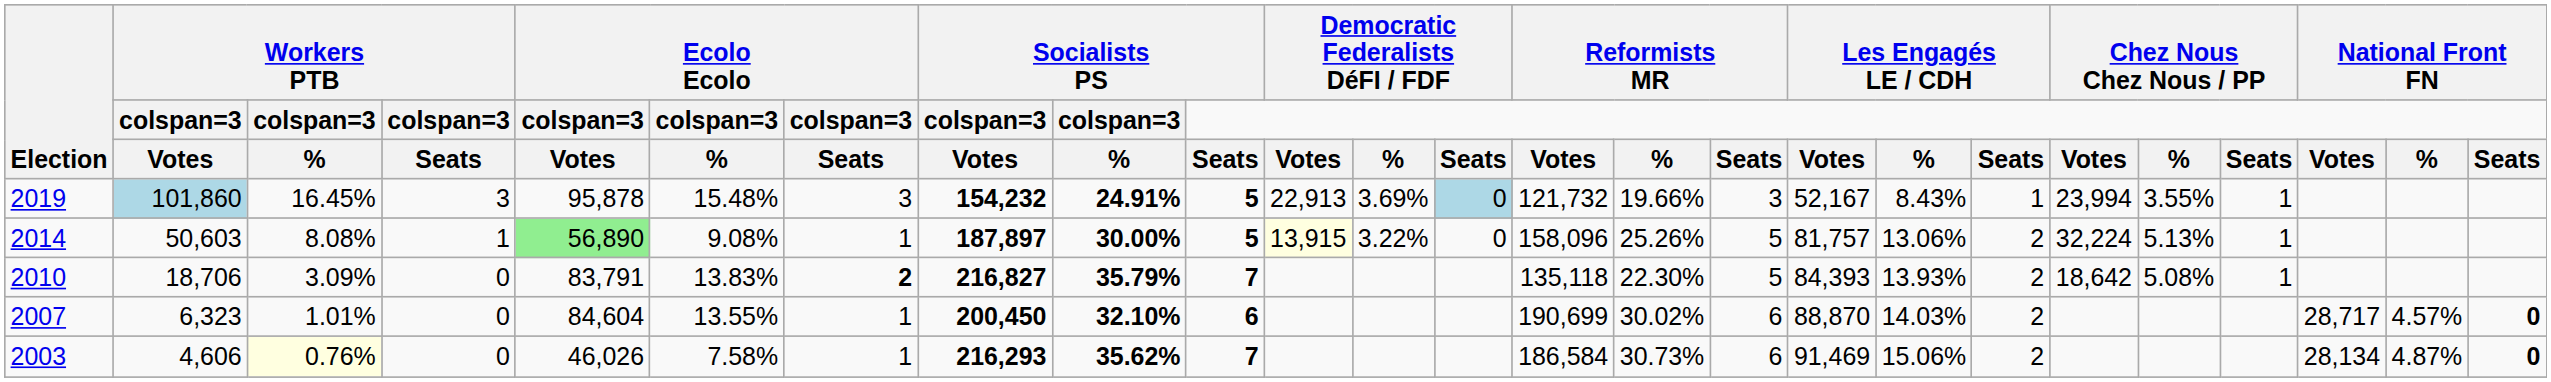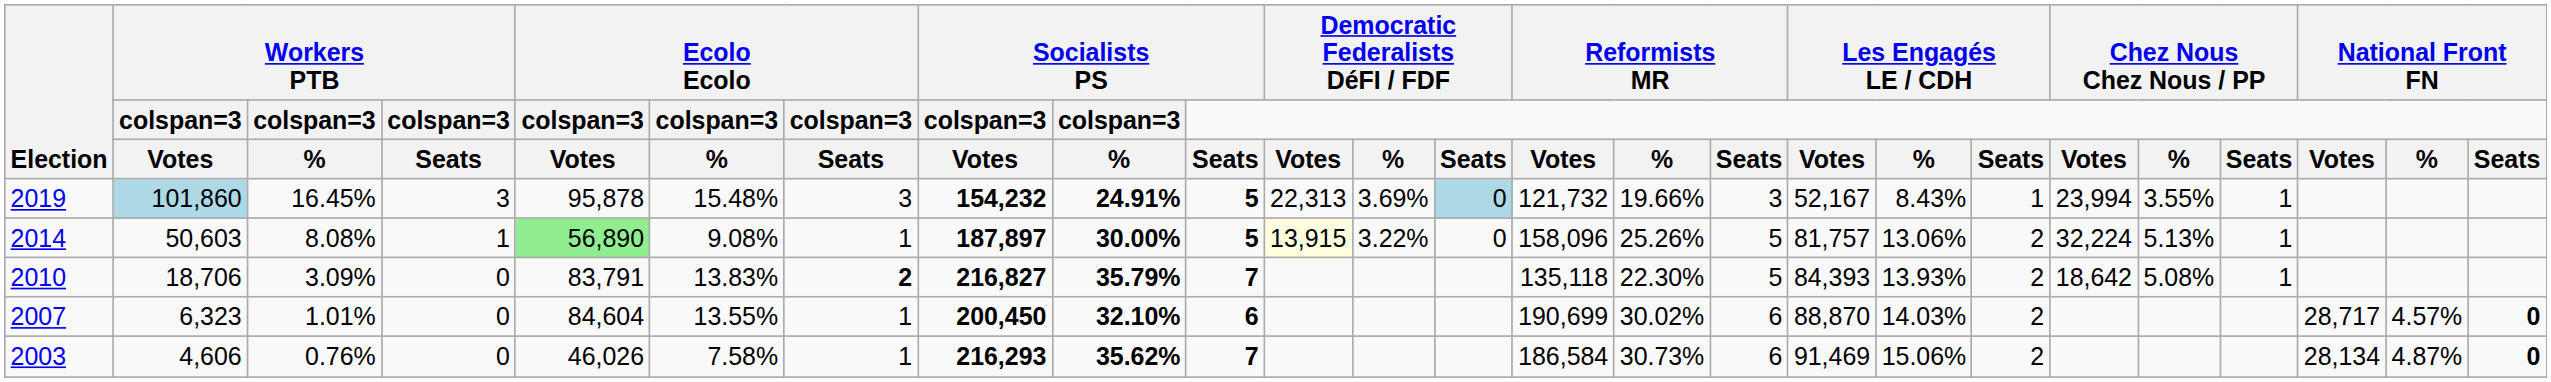(1308, 199) 22,913 -> (1308, 199) 22,313
(340, 357) lightyellow background -> (340, 357) no background
